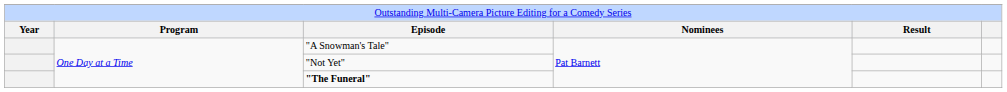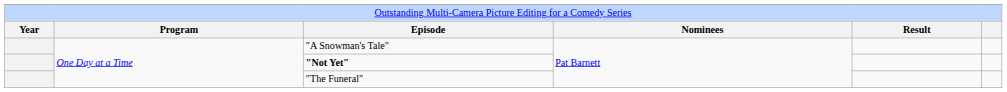(325, 63) normal -> (327, 63) bold
(338, 79) bold -> (334, 79) normal
